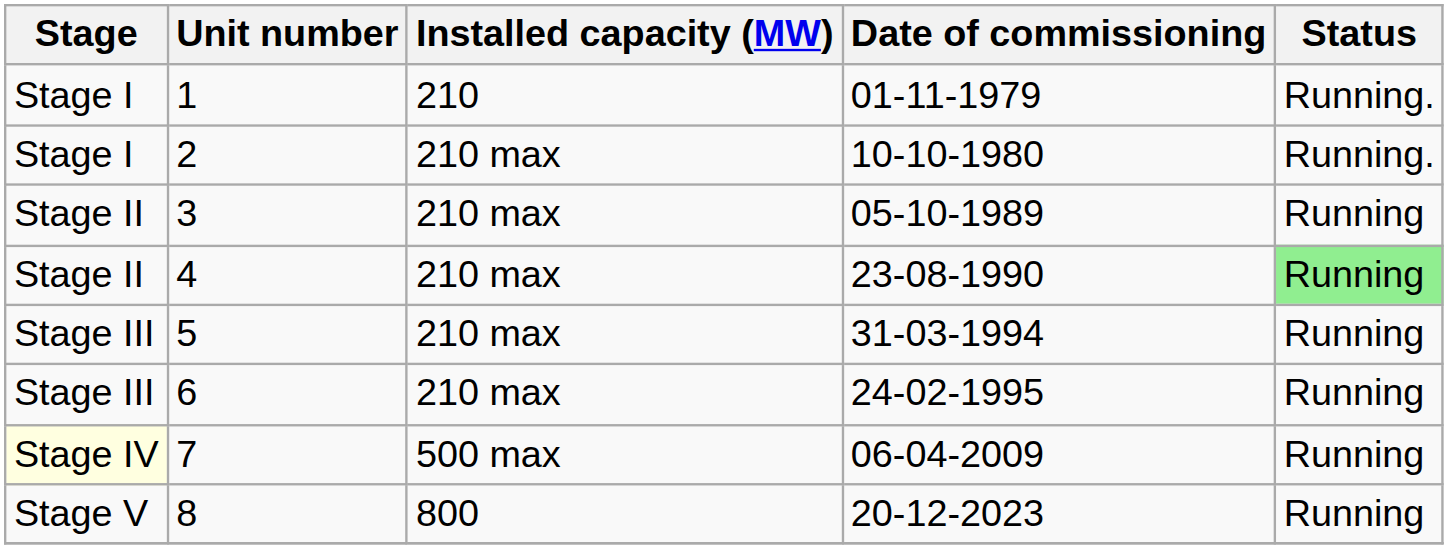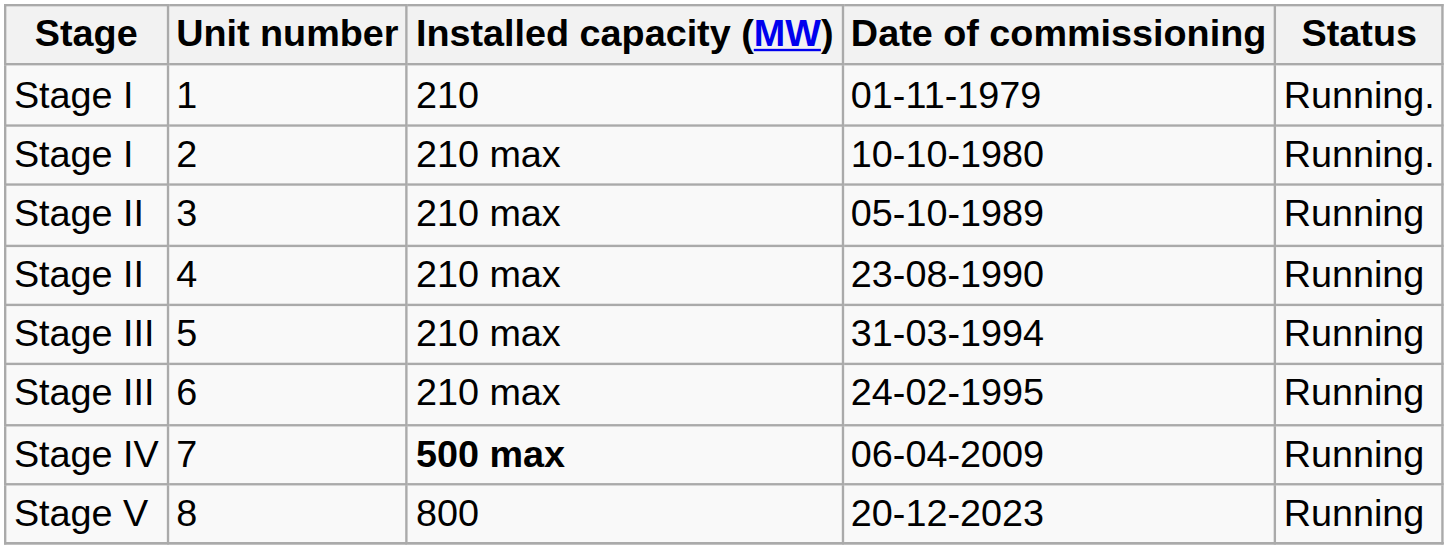(1354, 273) lightgreen background -> (1354, 273) no background
(86, 453) lightyellow background -> (86, 453) no background
(488, 453) normal -> (490, 453) bold
